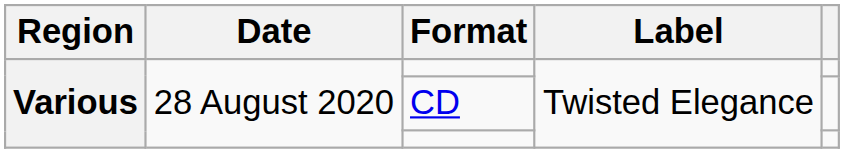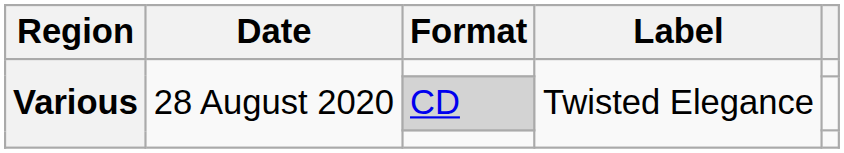(435, 102) no background -> (435, 102) lightgrey background
